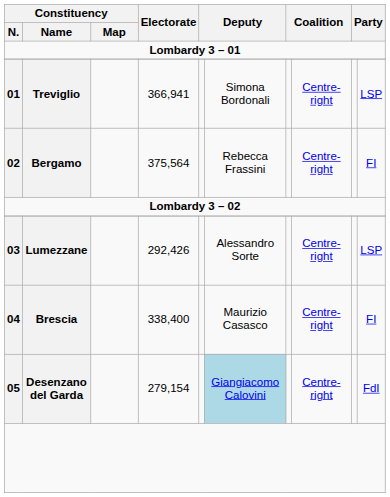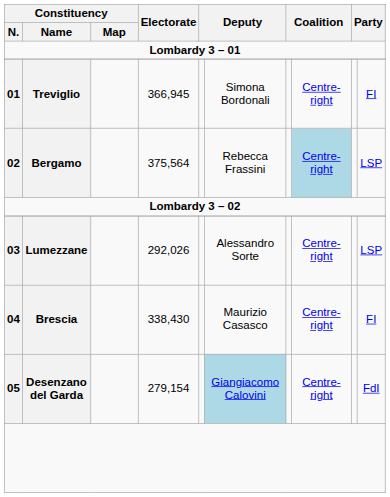(169, 93) 366,941 -> (169, 93) 366,945
(371, 93) LSP -> (371, 93) FI
(321, 162) no background -> (321, 162) lightblue background
(371, 162) FI -> (371, 162) LSP
(169, 250) 292,426 -> (169, 250) 292,026
(169, 319) 338,400 -> (169, 319) 338,430
